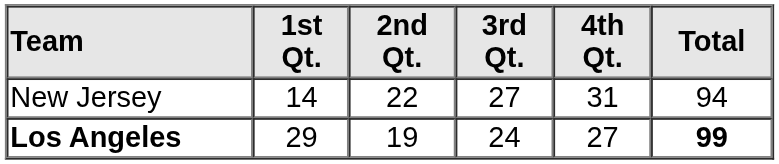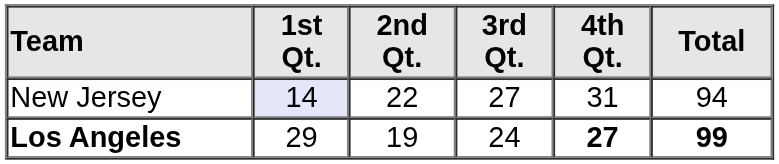(302, 97) no background -> (302, 97) lavender background
(603, 137) normal -> (603, 137) bold
